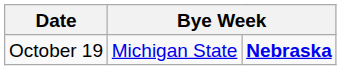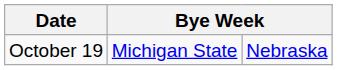(289, 50) bold -> (287, 50) normal
